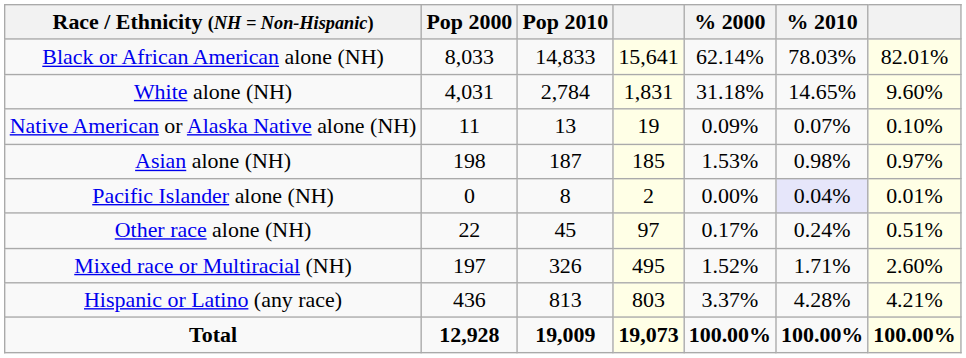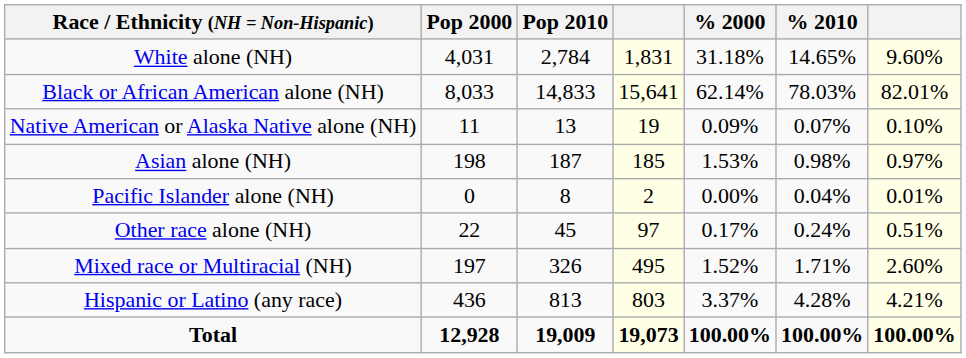rows swapped: (213, 91) <-> (213, 56)
(822, 195) lavender background -> (822, 195) no background
